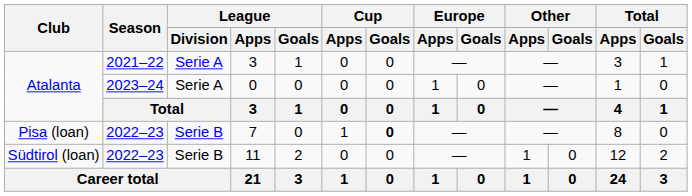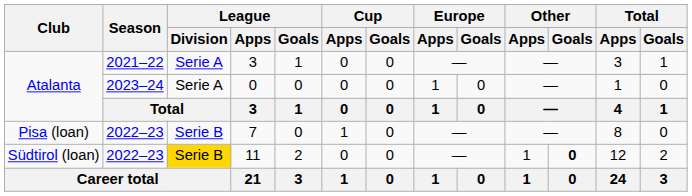(390, 132) bold -> (390, 132) normal
(199, 156) no background -> (199, 156) gold background
(572, 156) normal -> (572, 156) bold
